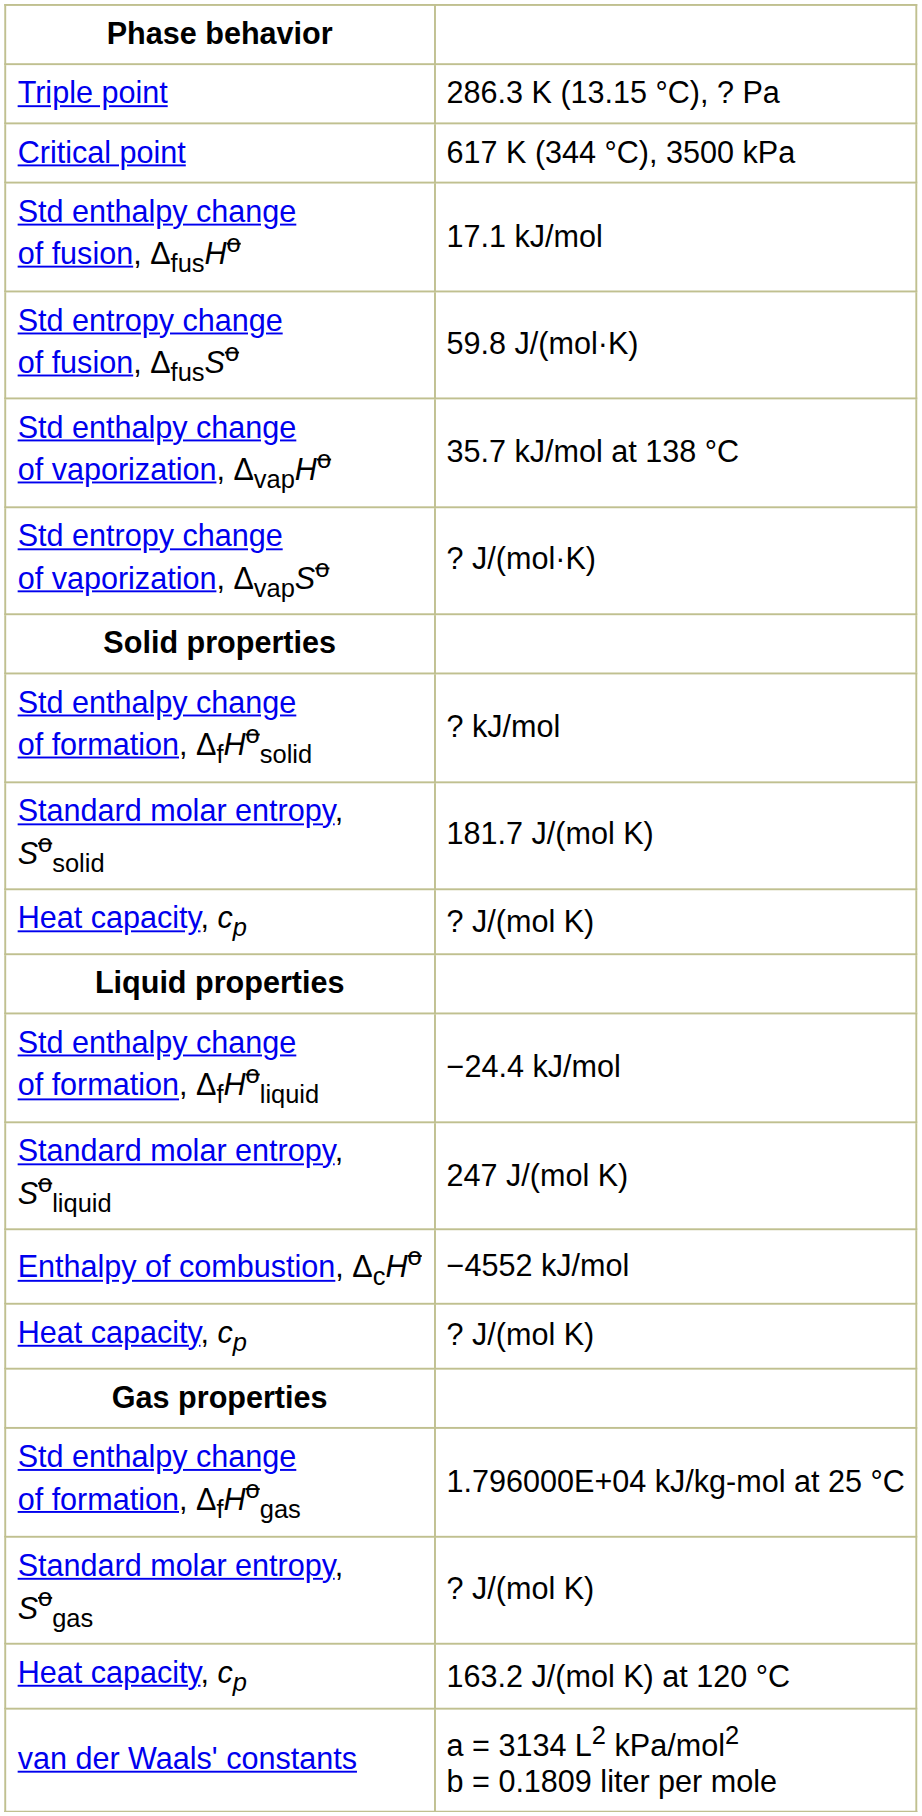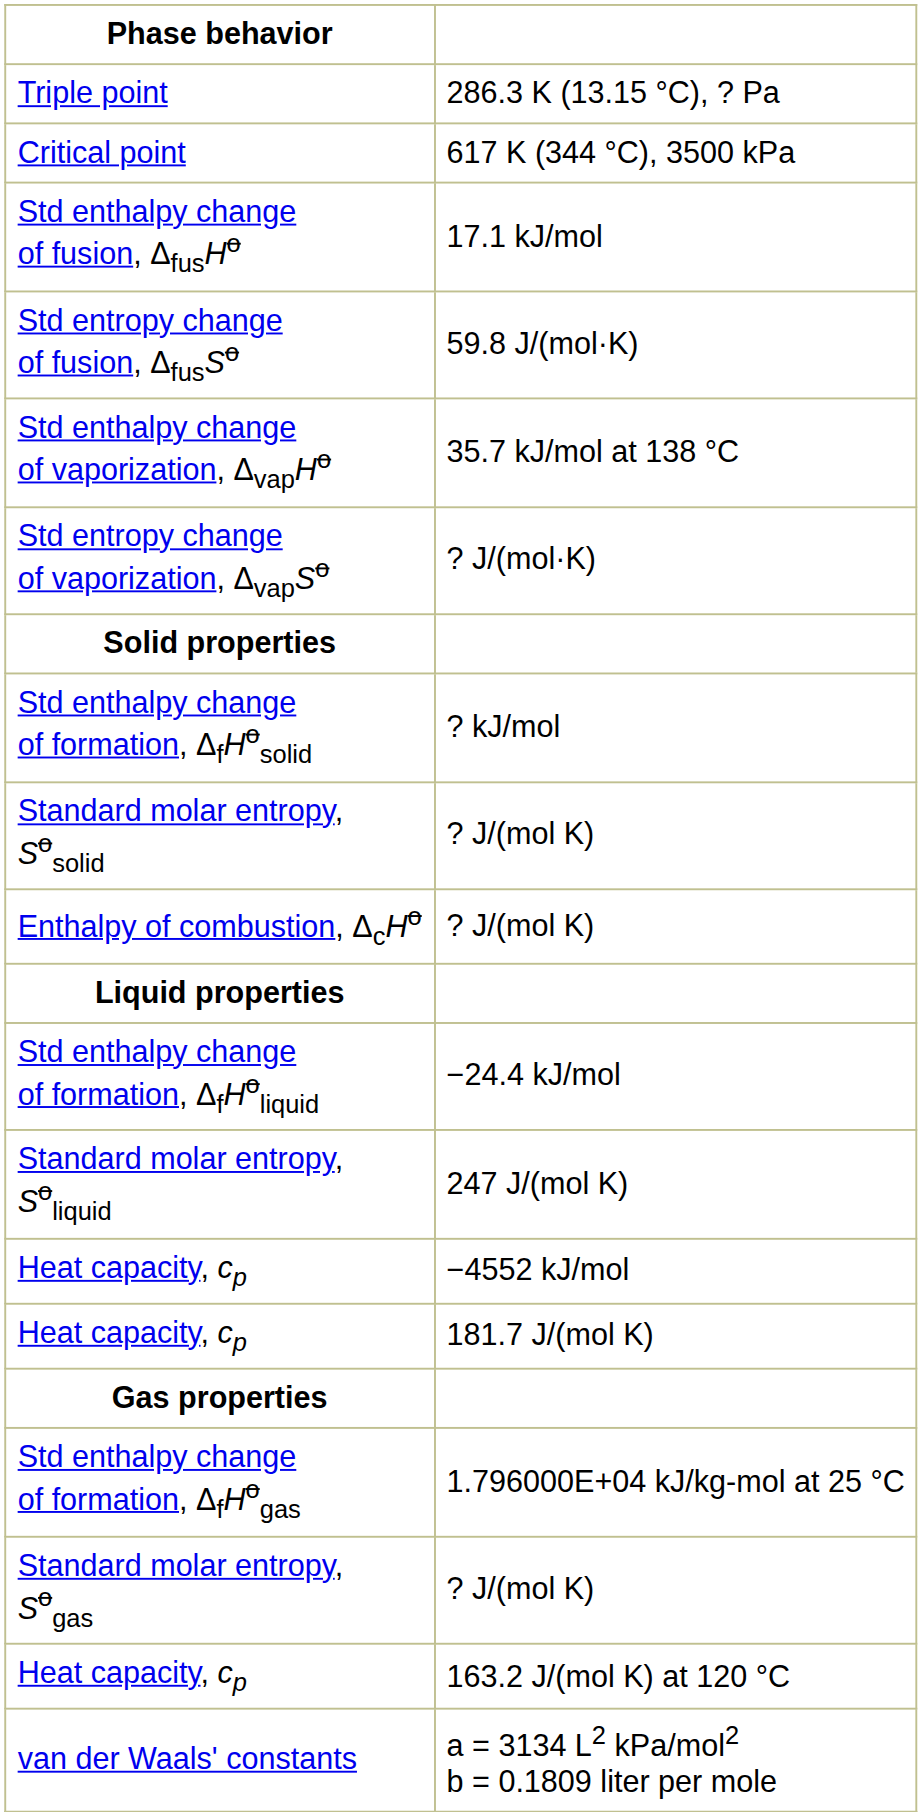(550, 835) 181.7 J/(mol K) -> (520, 835) ? J/(mol K)
(132, 922) Heat capacity, cp -> (220, 926) Enthalpy of combustion, ΔcHo
(220, 1267) Enthalpy of combustion, ΔcHo -> (132, 1271) Heat capacity, cp
(520, 1335) ? J/(mol K) -> (550, 1335) 181.7 J/(mol K)
